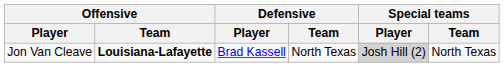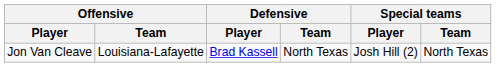(155, 52) bold -> (151, 52) normal
(394, 52) lightgrey background -> (386, 52) no background
